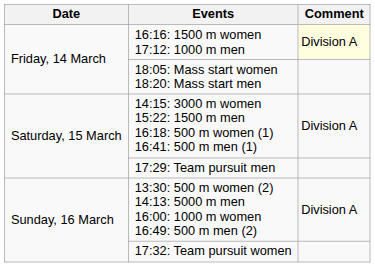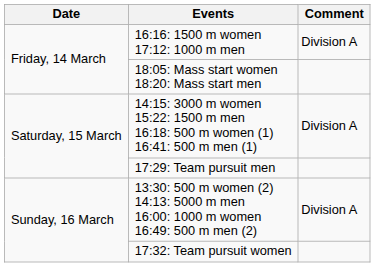(329, 42) lightyellow background -> (329, 42) no background
